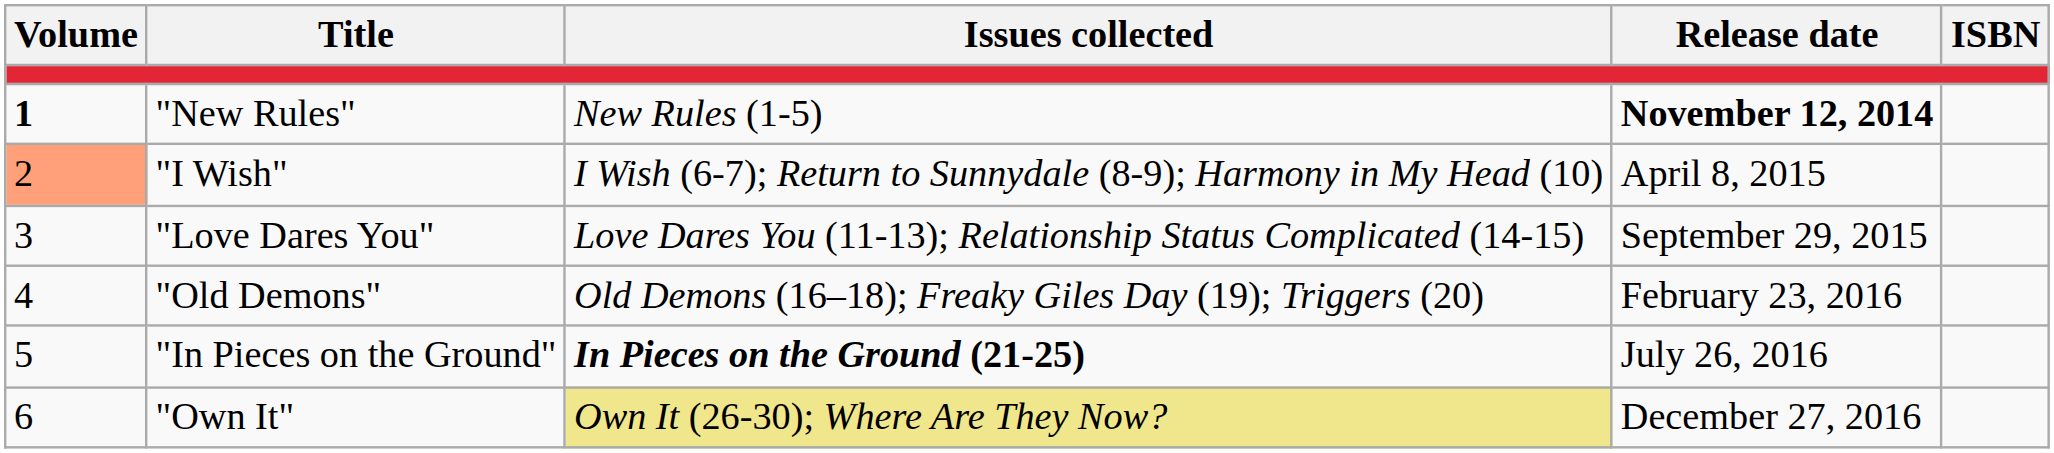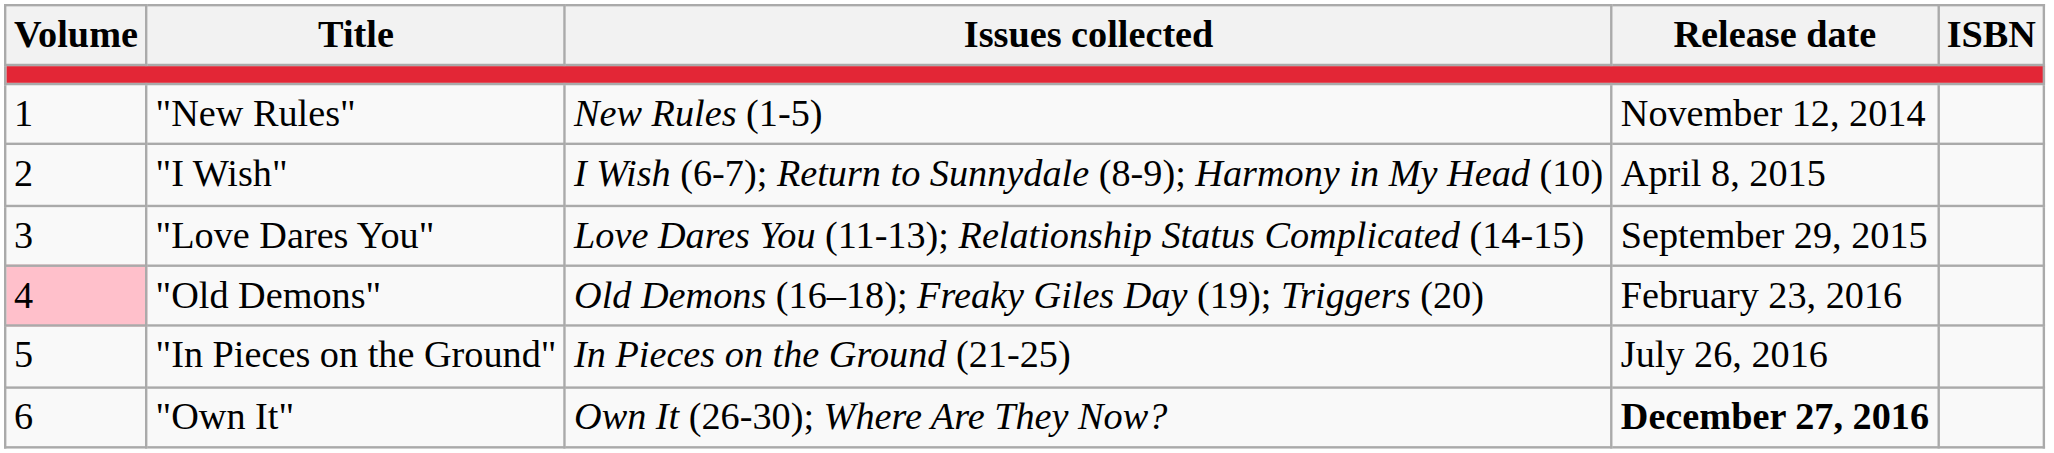(24, 113) bold -> (24, 113) normal
(1777, 113) bold -> (1773, 113) normal
(24, 173) lightsalmon background -> (24, 173) no background
(24, 295) no background -> (24, 295) pink background
(829, 355) bold -> (822, 355) normal
(871, 416) khaki background -> (871, 416) no background
(1771, 416) normal -> (1775, 416) bold
